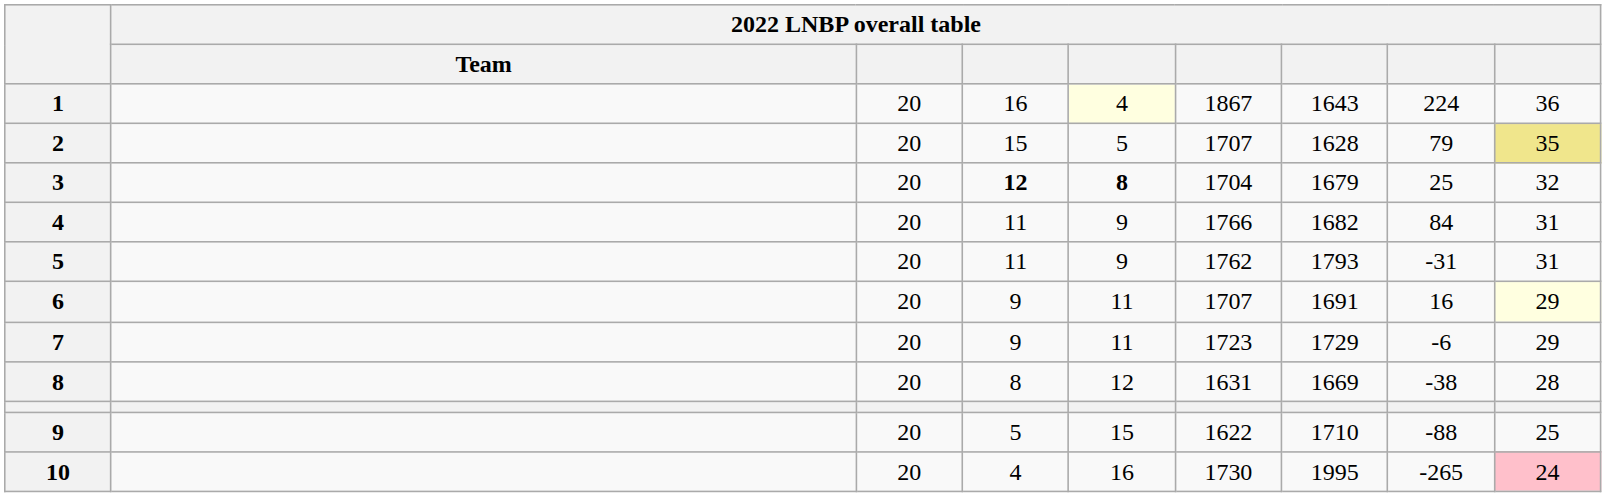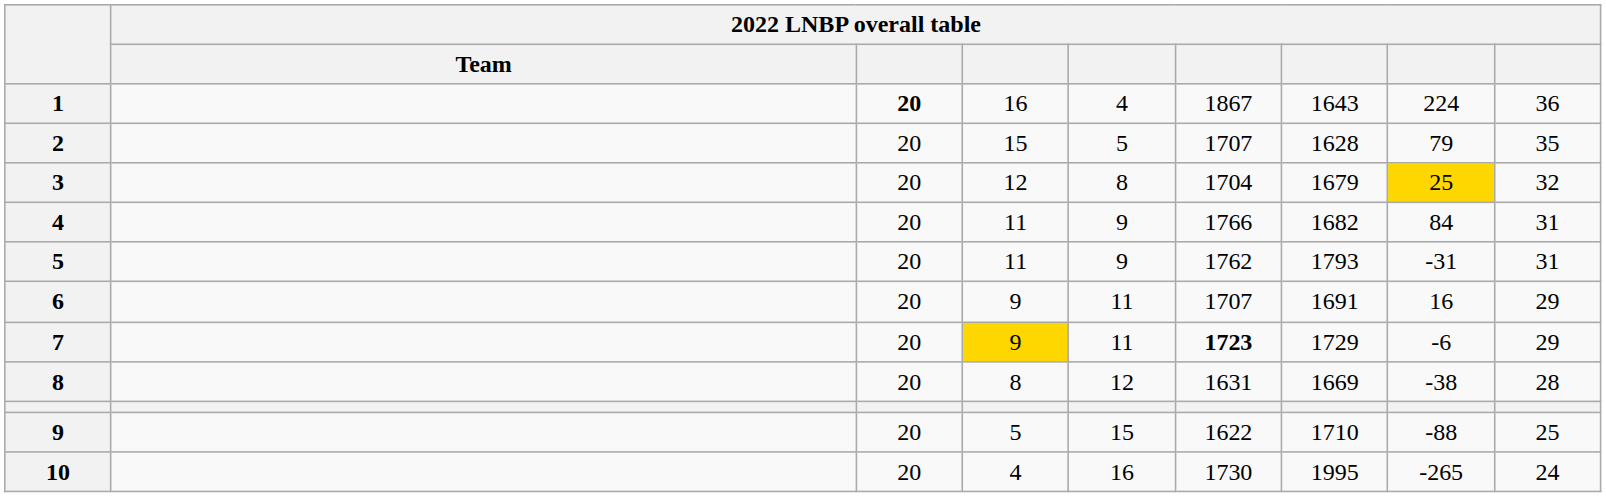(909, 103) normal -> (909, 103) bold
(1122, 103) lightyellow background -> (1122, 103) no background
(1548, 143) khaki background -> (1548, 143) no background
(1016, 182) bold -> (1016, 182) normal
(1122, 182) bold -> (1122, 182) normal
(1441, 182) no background -> (1441, 182) gold background
(1548, 301) lightyellow background -> (1548, 301) no background
(1016, 341) no background -> (1016, 341) gold background
(1228, 341) normal -> (1228, 341) bold
(1548, 471) pink background -> (1548, 471) no background
